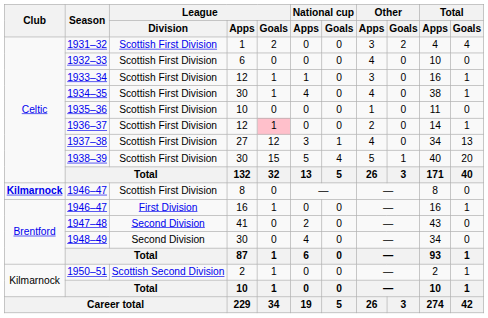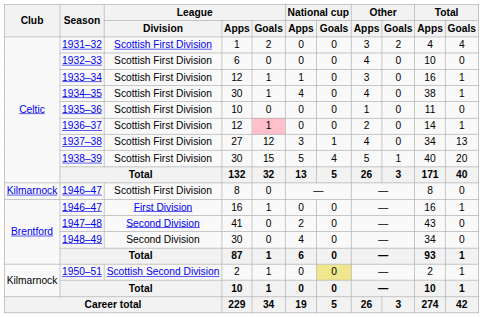(35, 191) bold -> (32, 191) normal
(339, 272) no background -> (334, 272) khaki background
